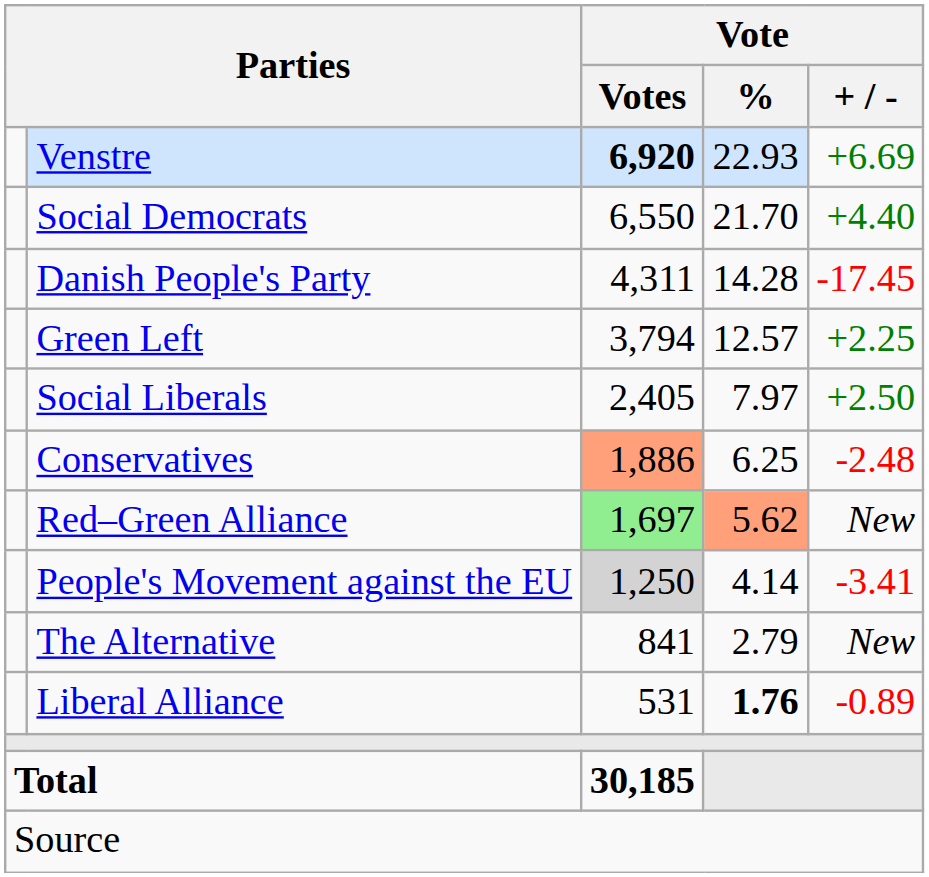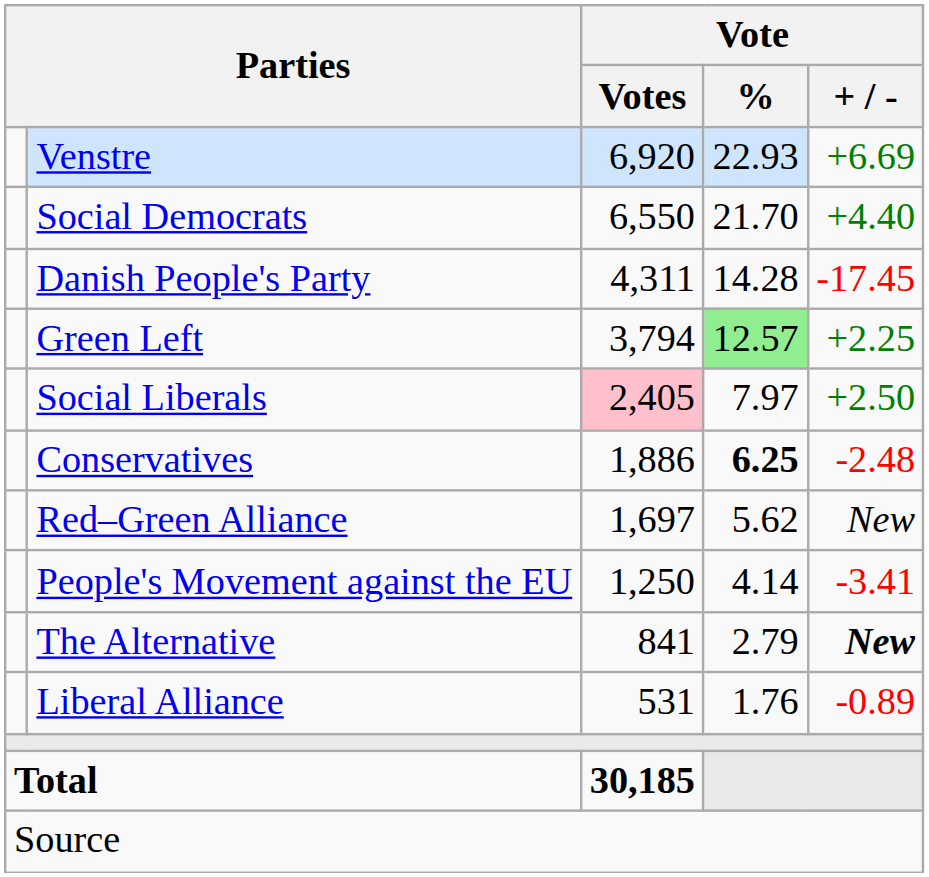(652, 156) bold -> (652, 156) normal
(756, 338) no background -> (756, 338) lightgreen background
(652, 398) no background -> (652, 398) pink background
(652, 459) lightsalmon background -> (652, 459) no background
(765, 459) normal -> (765, 459) bold
(652, 519) lightgreen background -> (652, 519) no background
(765, 519) lightsalmon background -> (765, 519) no background
(652, 580) lightgrey background -> (652, 580) no background
(881, 641) normal -> (880, 641) bold
(765, 701) bold -> (765, 701) normal
